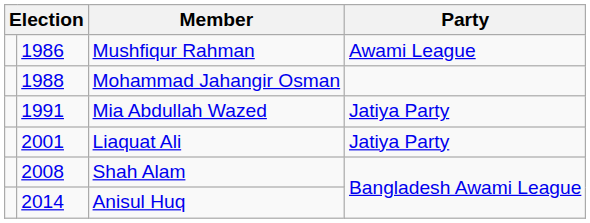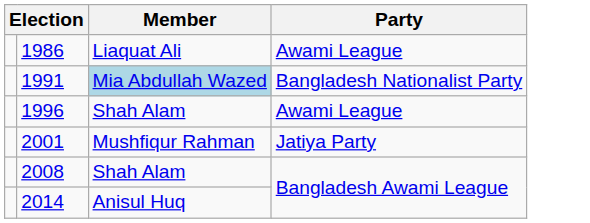(174, 50) Mushfiqur Rahman -> (137, 50) Liaquat Ali
- row: (43, 80)
(180, 111) no background -> (180, 80) lightblue background
(399, 111) Jatiya Party -> (399, 80) Bangladesh Nationalist Party
+ row: (43, 111)
(137, 141) Liaquat Ali -> (174, 141) Mushfiqur Rahman
